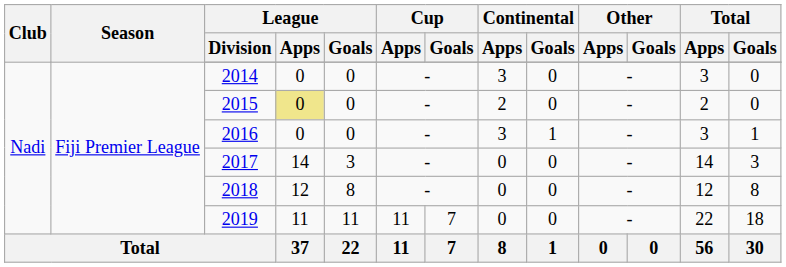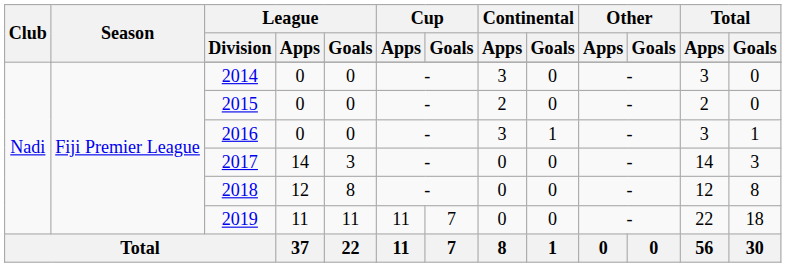(300, 104) khaki background -> (300, 104) no background
